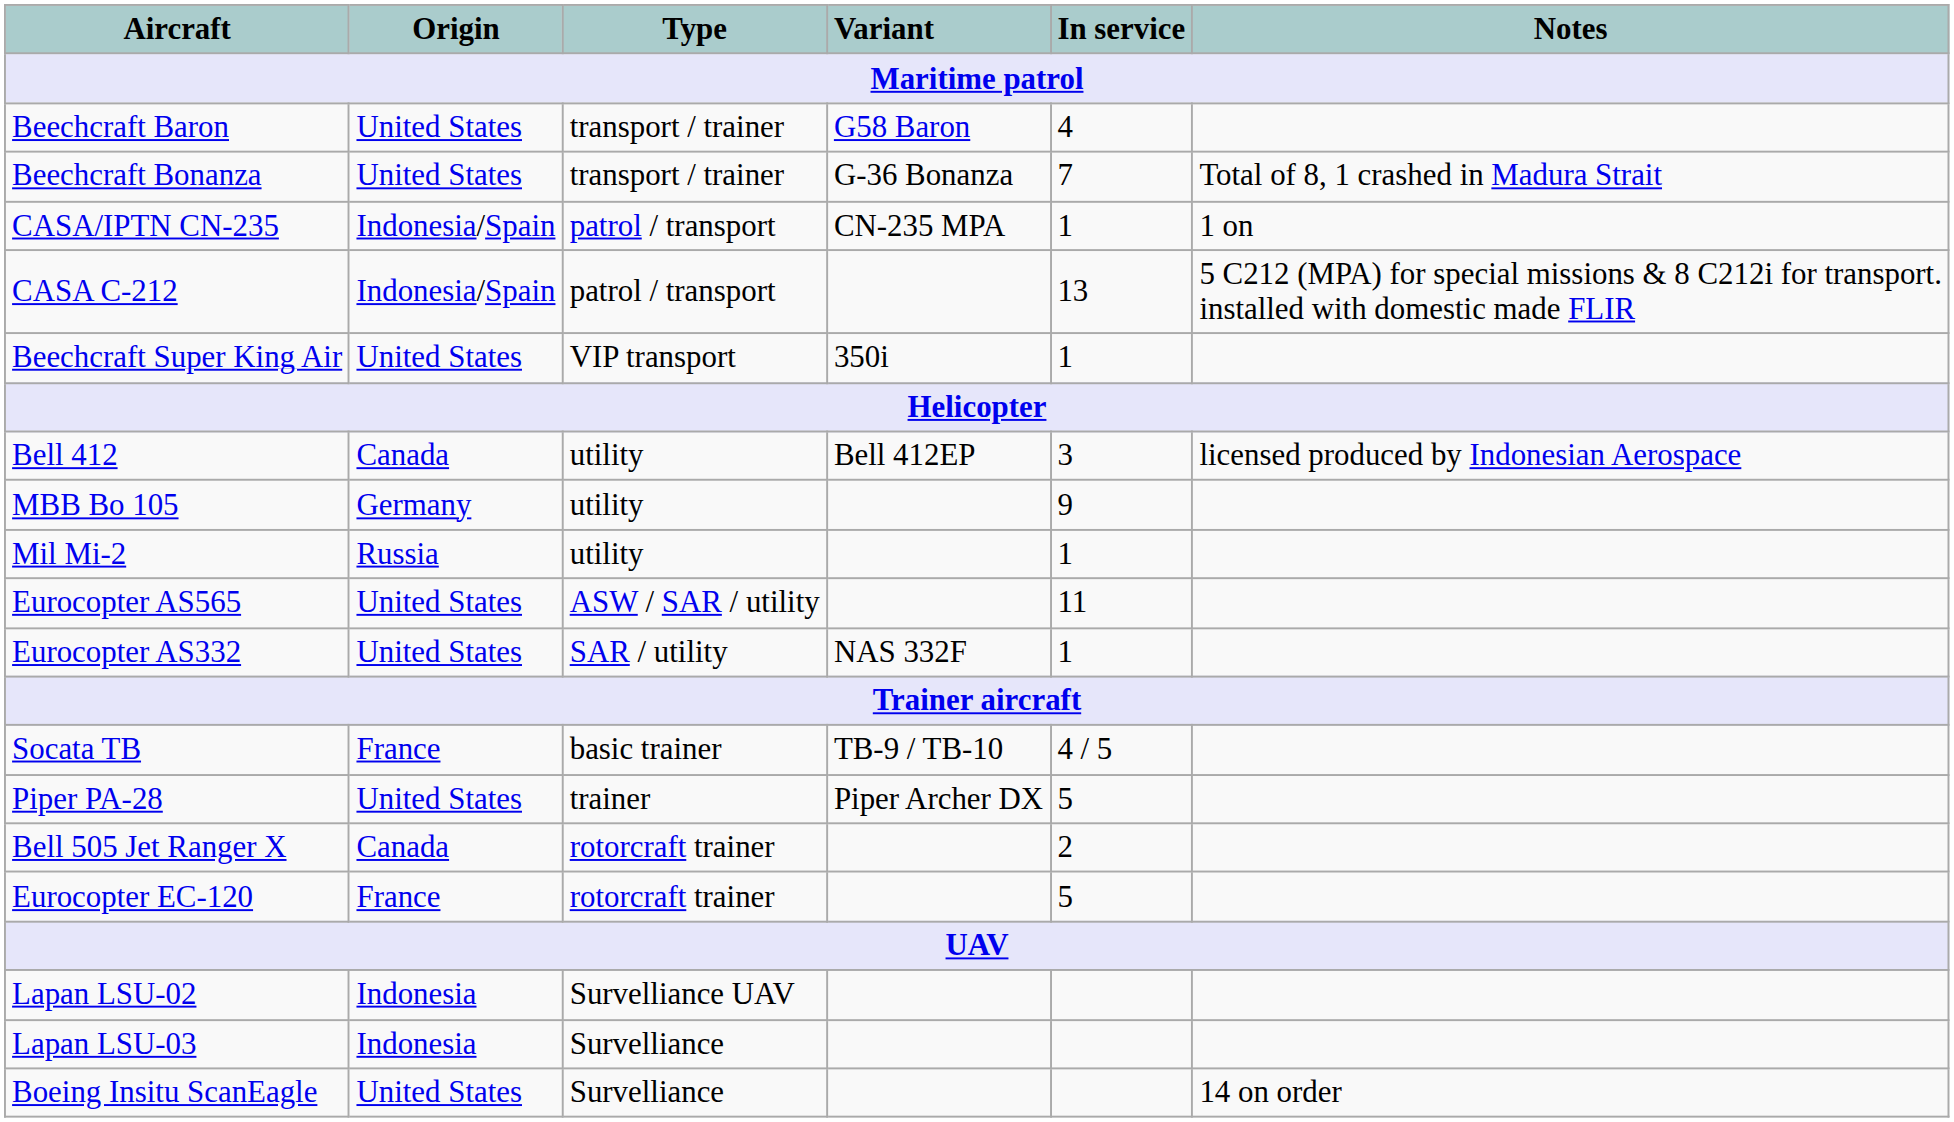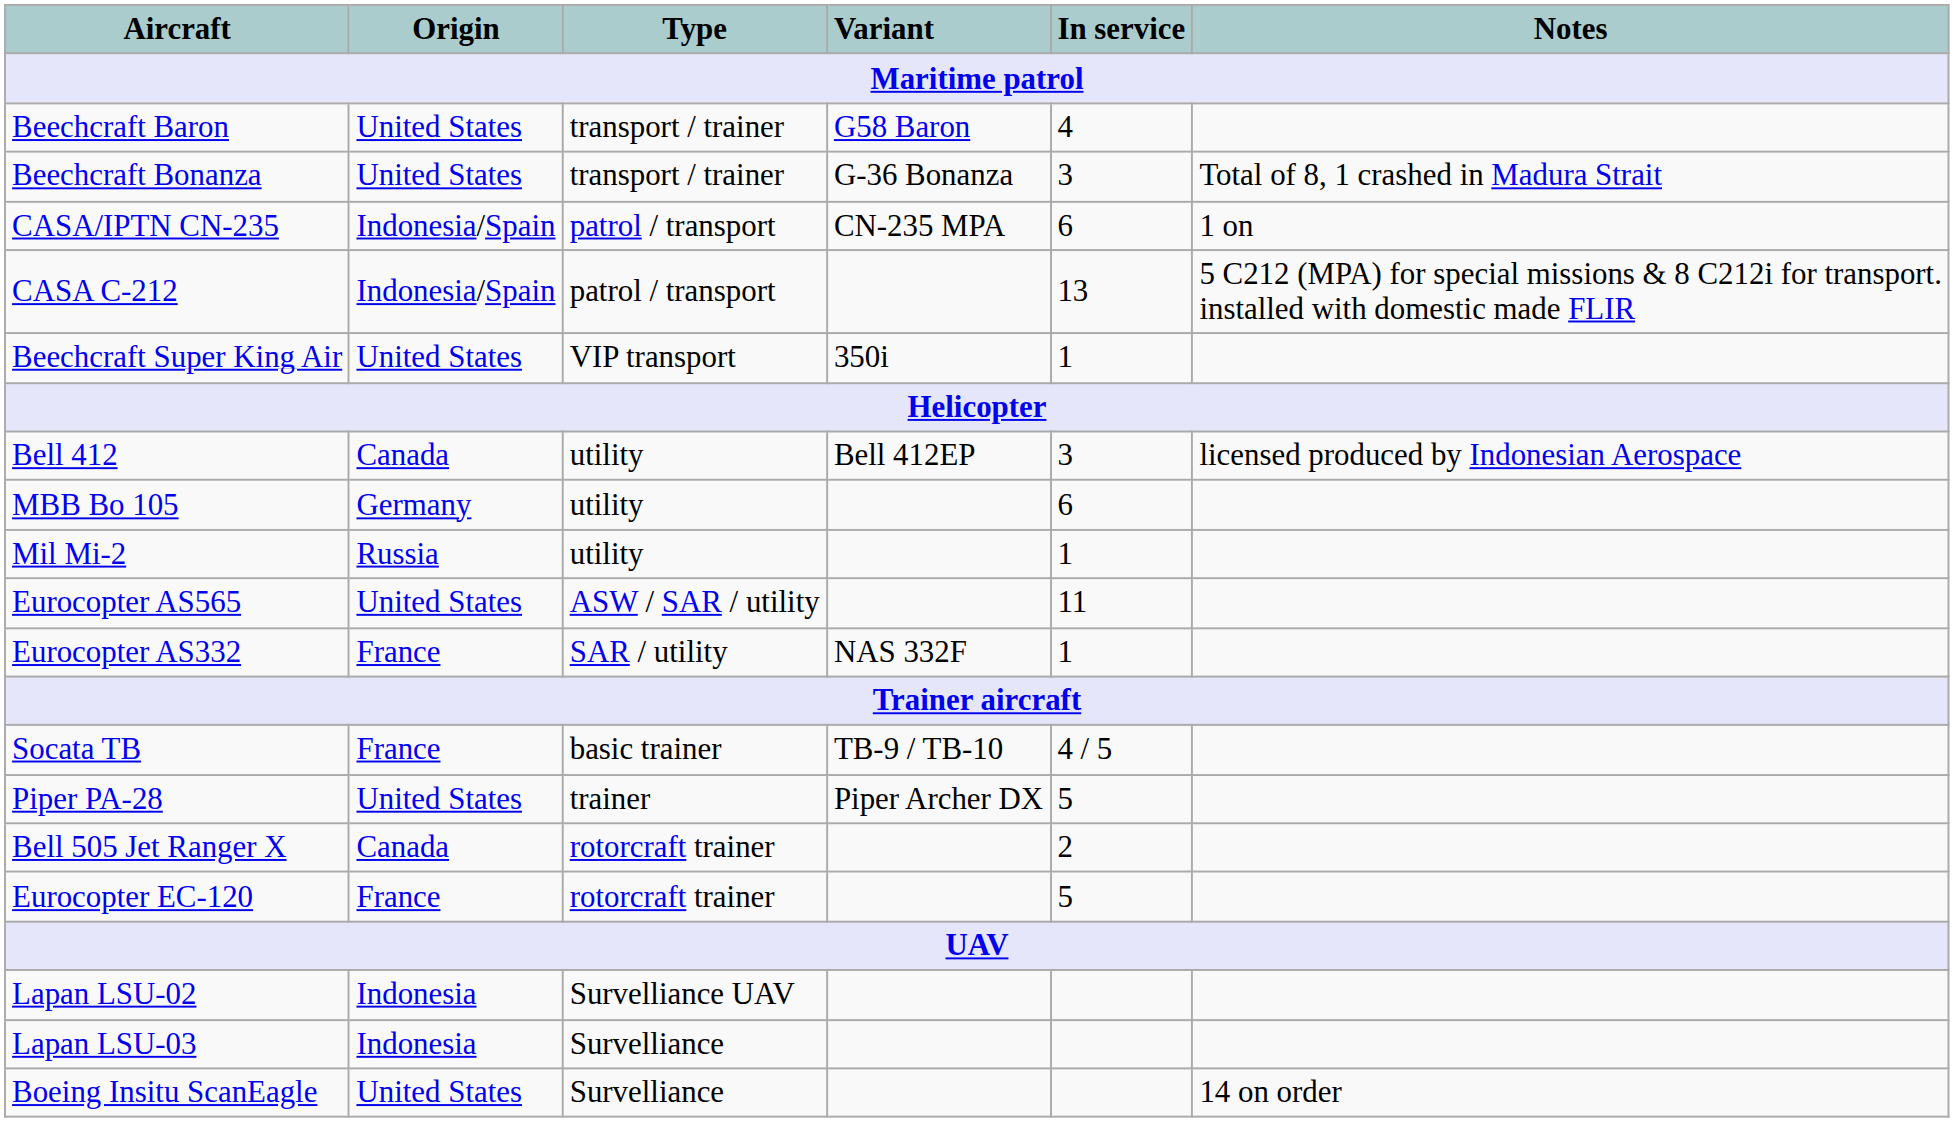(1065, 175) 7 -> (1065, 175) 3
(1065, 224) 1 -> (1065, 224) 6
(1065, 504) 9 -> (1065, 504) 6
(439, 651) United States -> (398, 651) France
